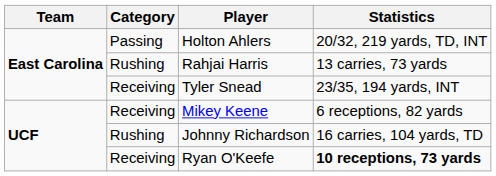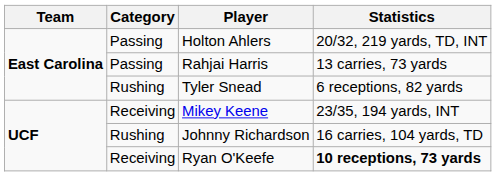(137, 64) Rushing -> (136, 64) Passing
(143, 87) Receiving -> (137, 87) Rushing
(388, 87) 23/35, 194 yards, INT -> (390, 87) 6 receptions, 82 yards
(390, 111) 6 receptions, 82 yards -> (388, 111) 23/35, 194 yards, INT
